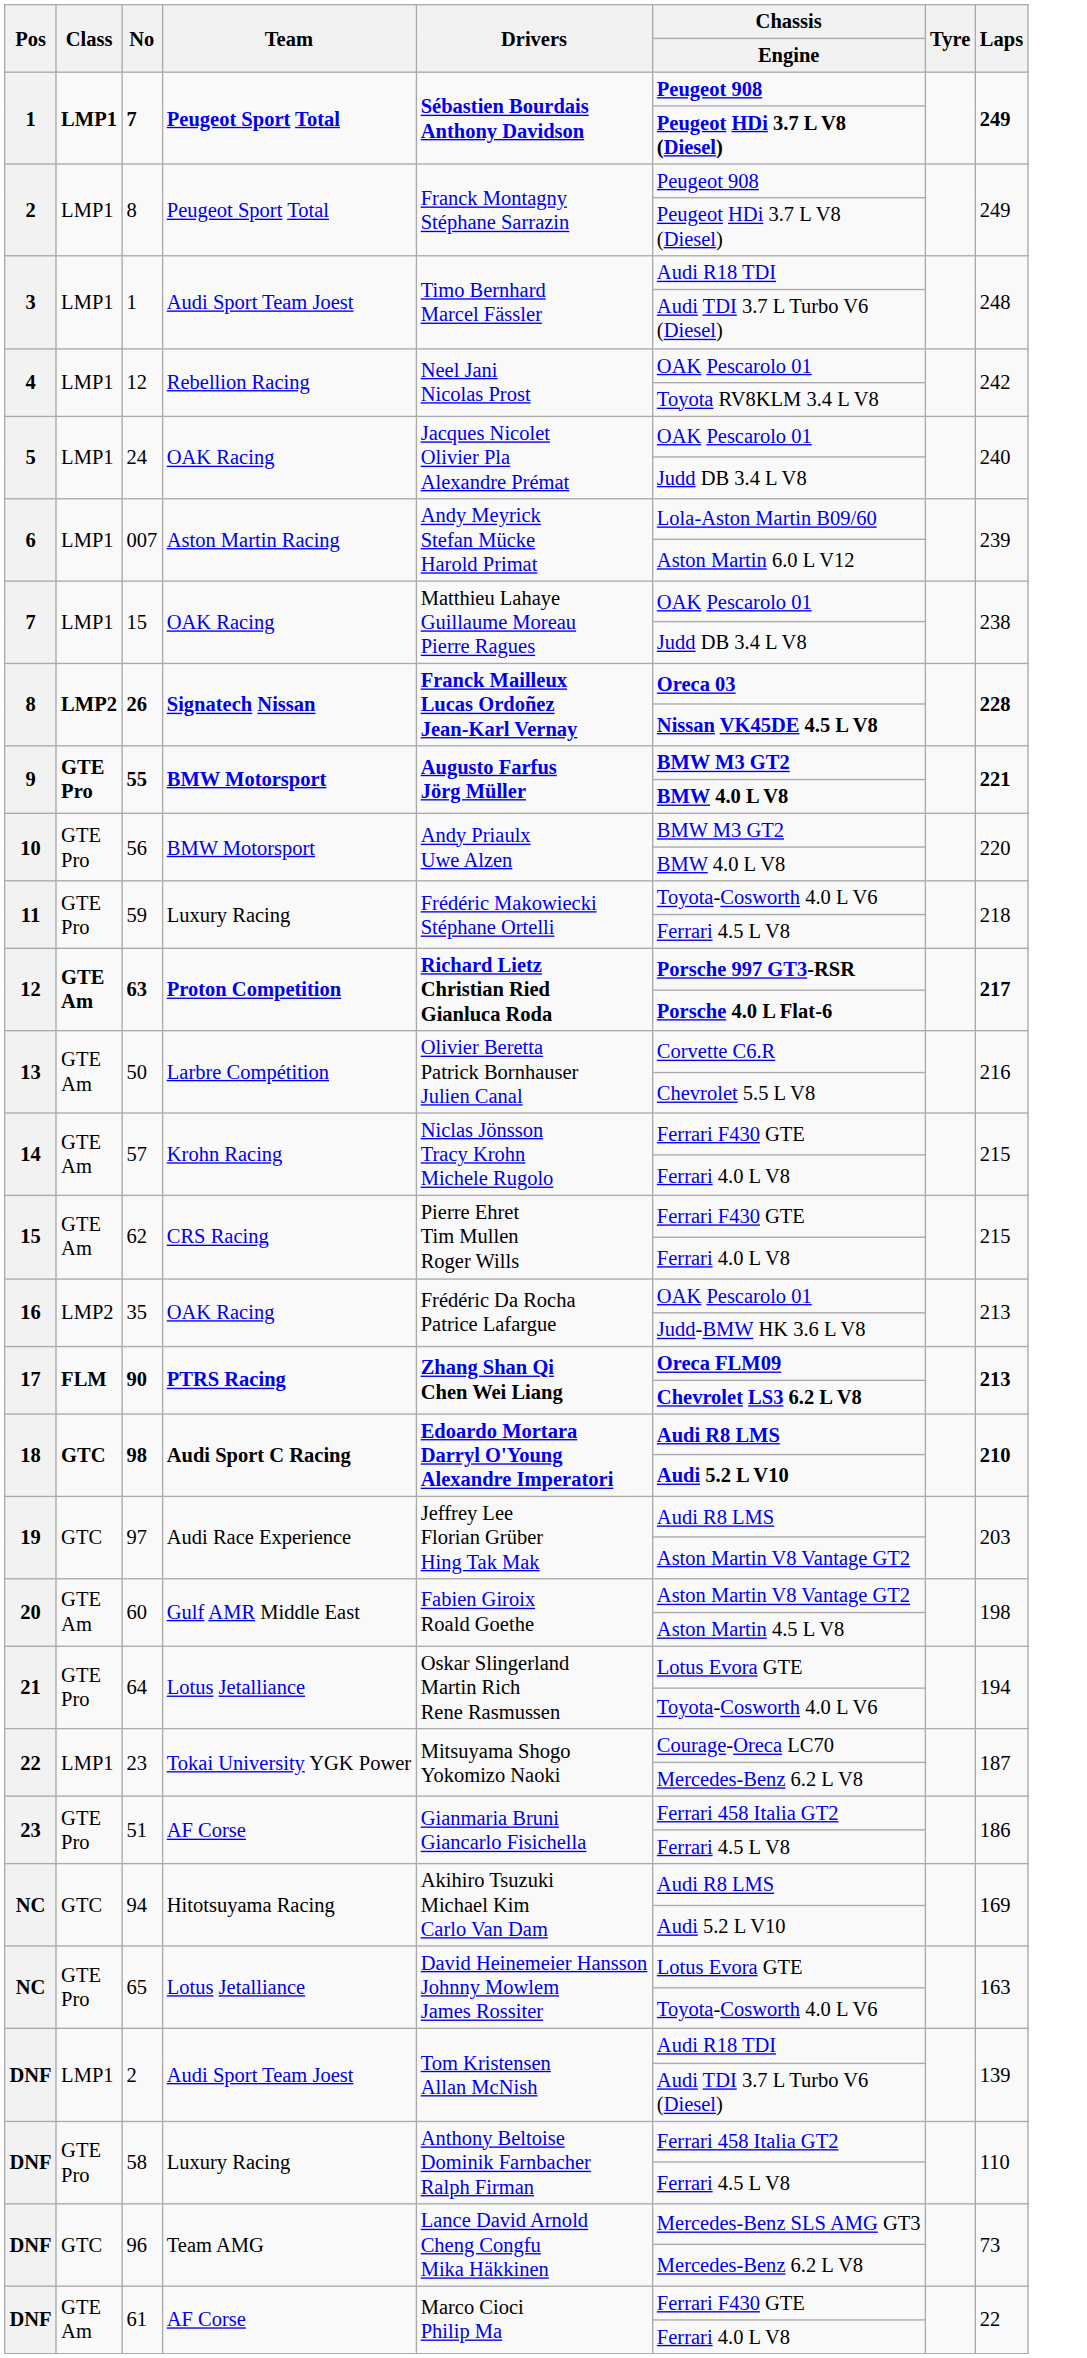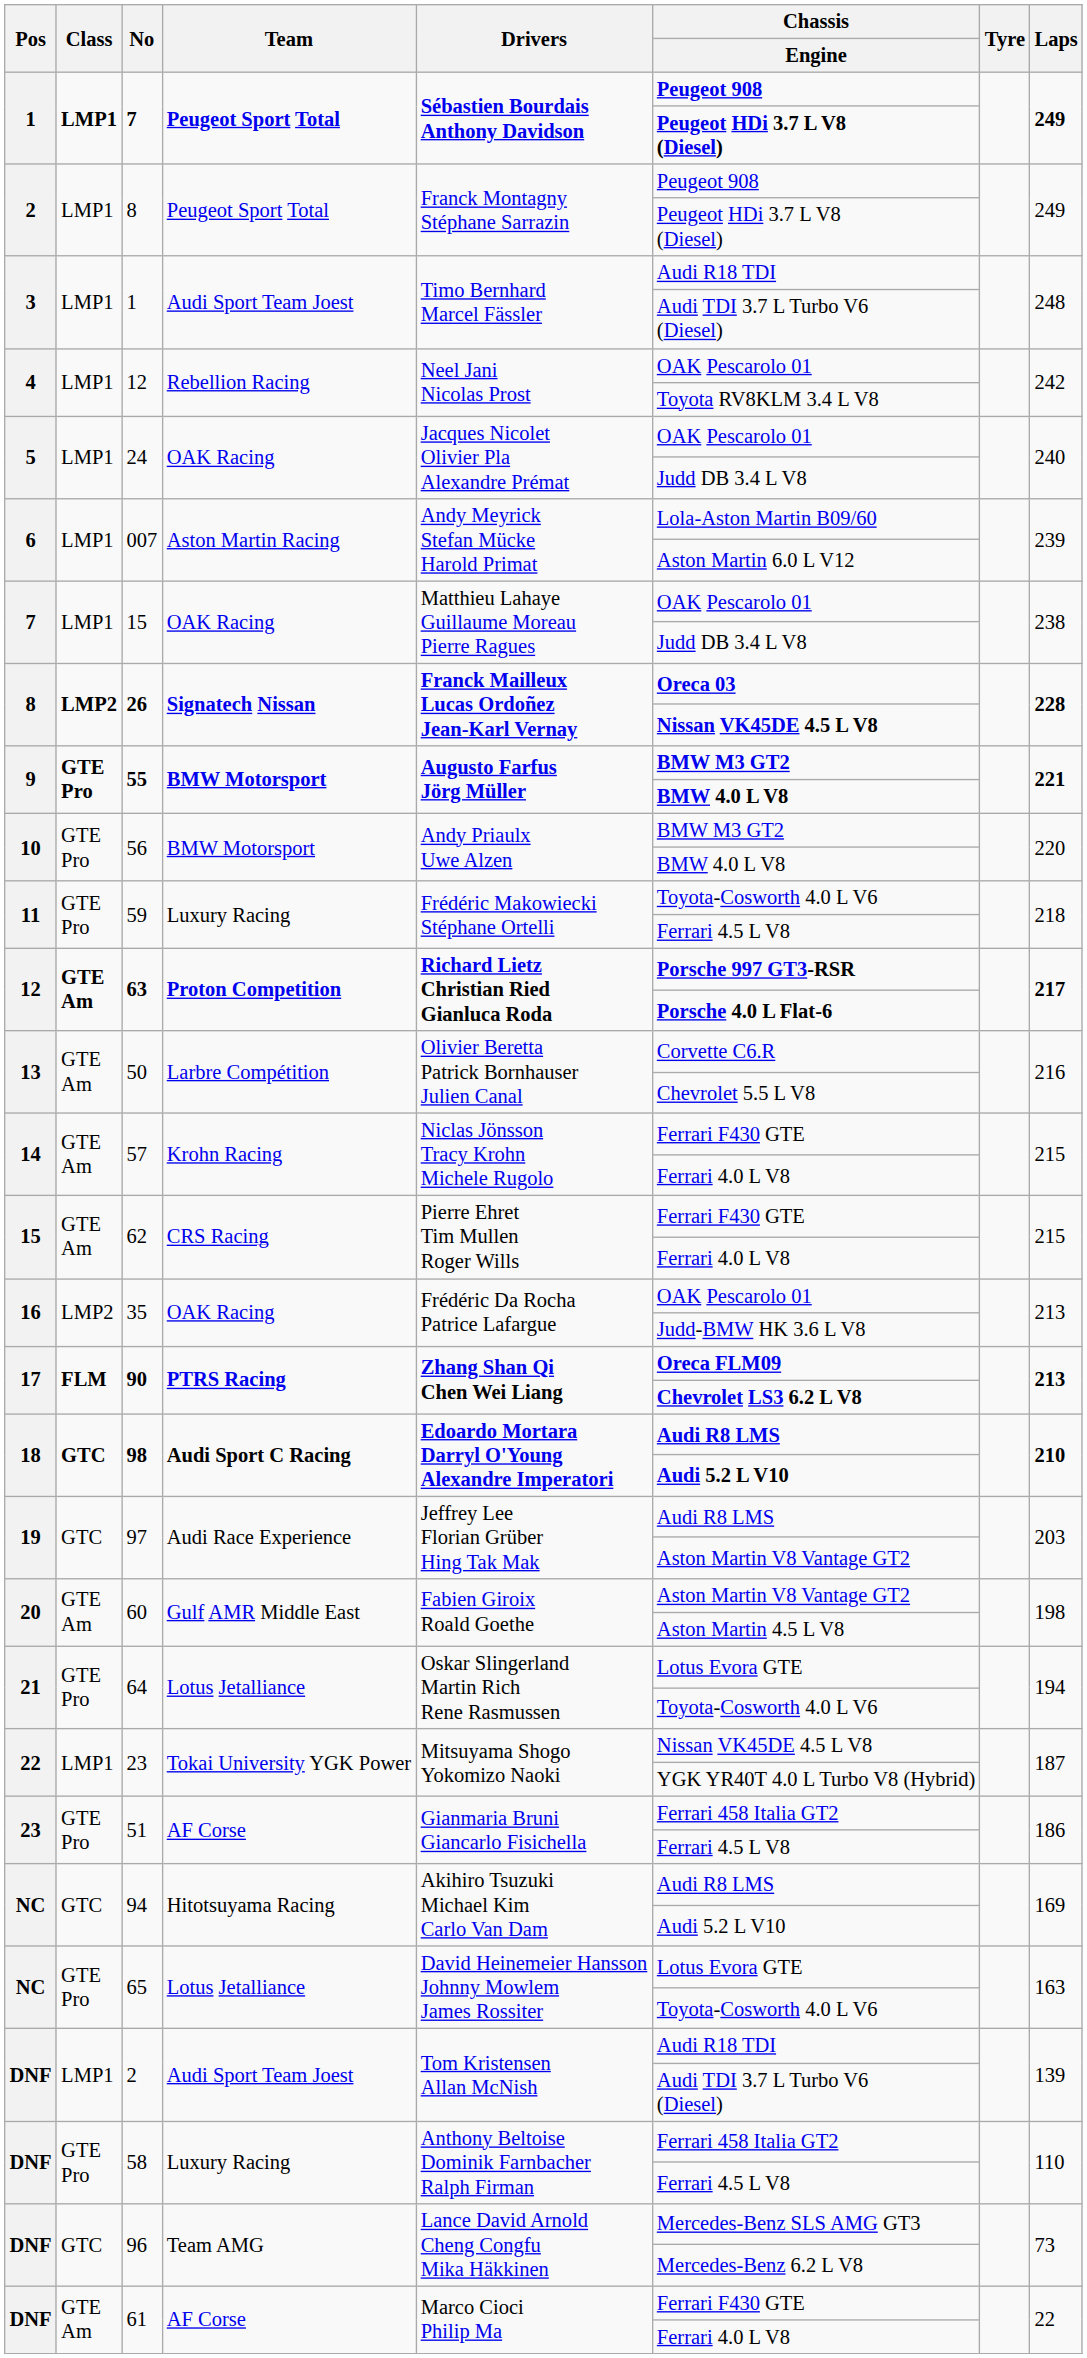(745, 1745) Courage-Oreca LC70 -> (765, 1745) Nissan VK45DE 4.5 L V8
(760, 1779) Mercedes-Benz 6.2 L V8 -> (816, 1779) YGK YR40T 4.0 L Turbo V8 (Hybrid)
